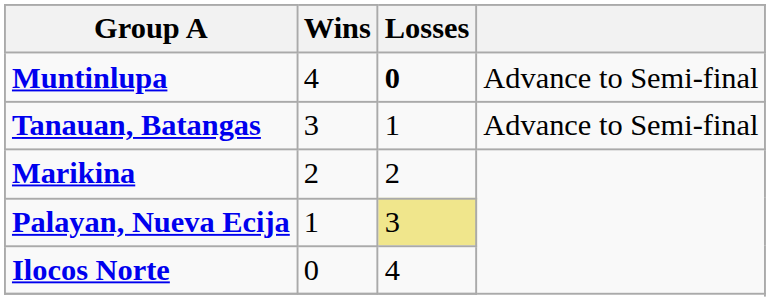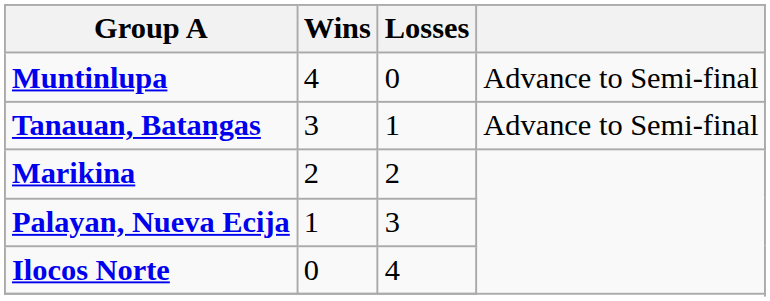(392, 76) bold -> (392, 76) normal
(392, 221) khaki background -> (392, 221) no background
